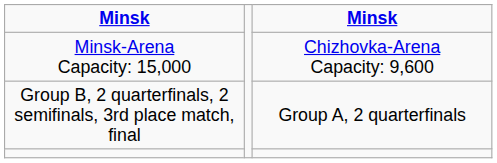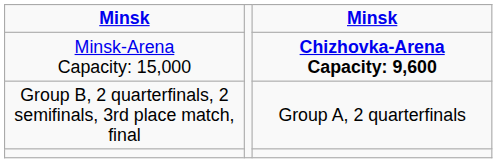(372, 56) normal -> (372, 56) bold
